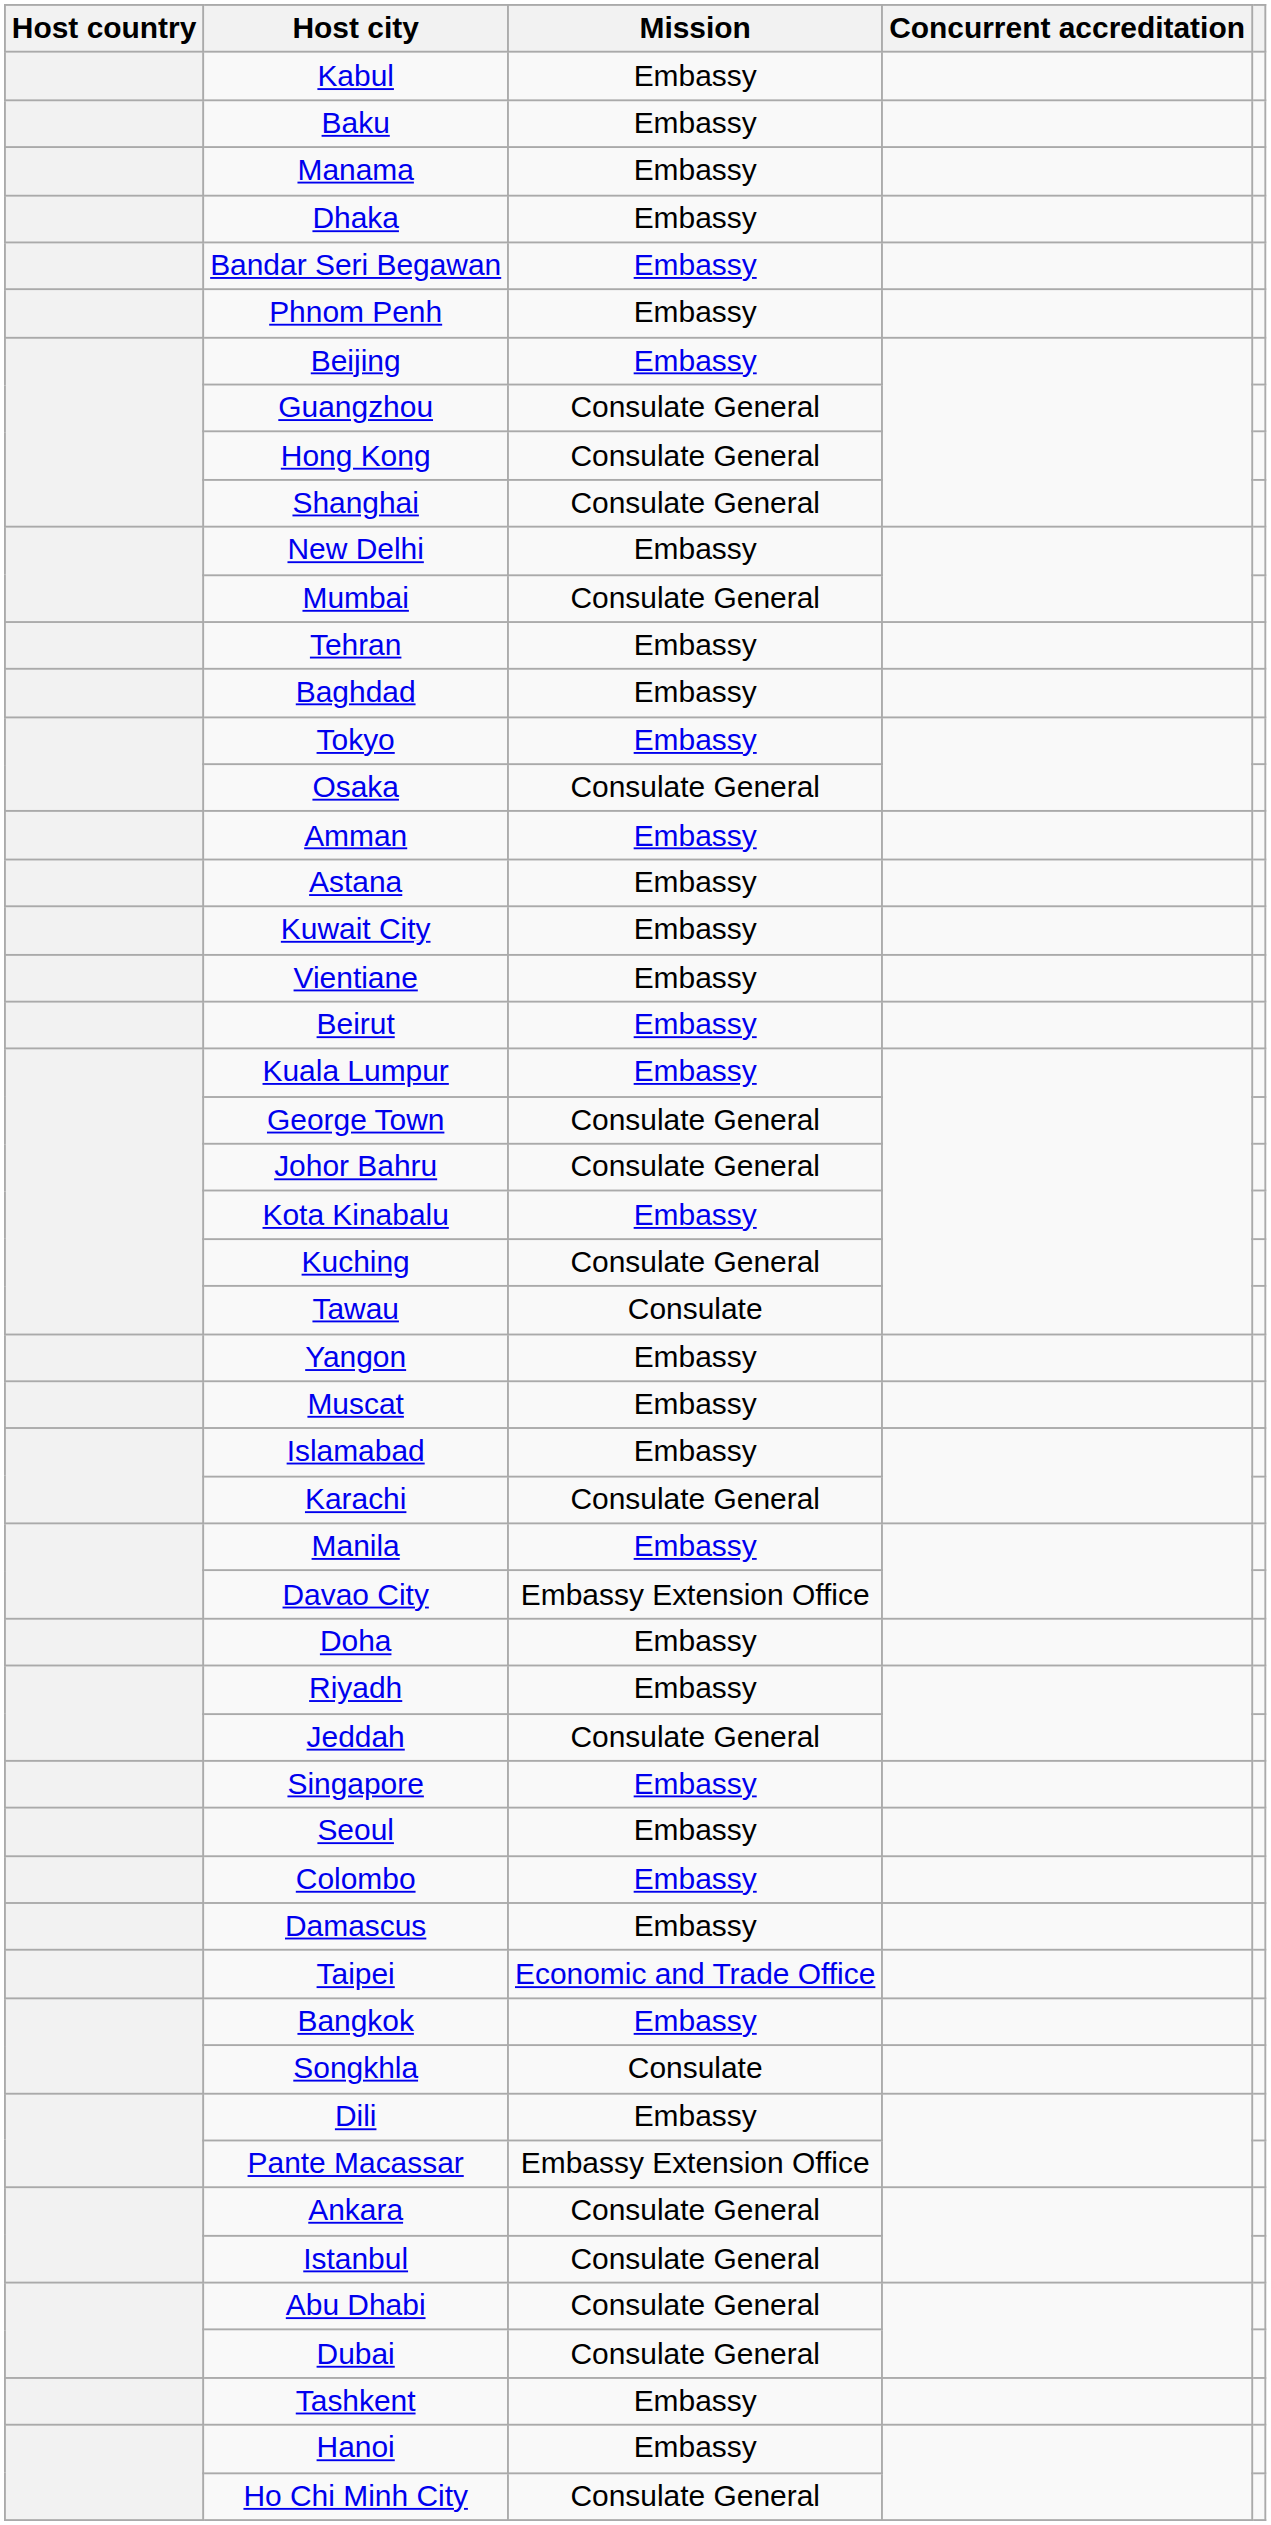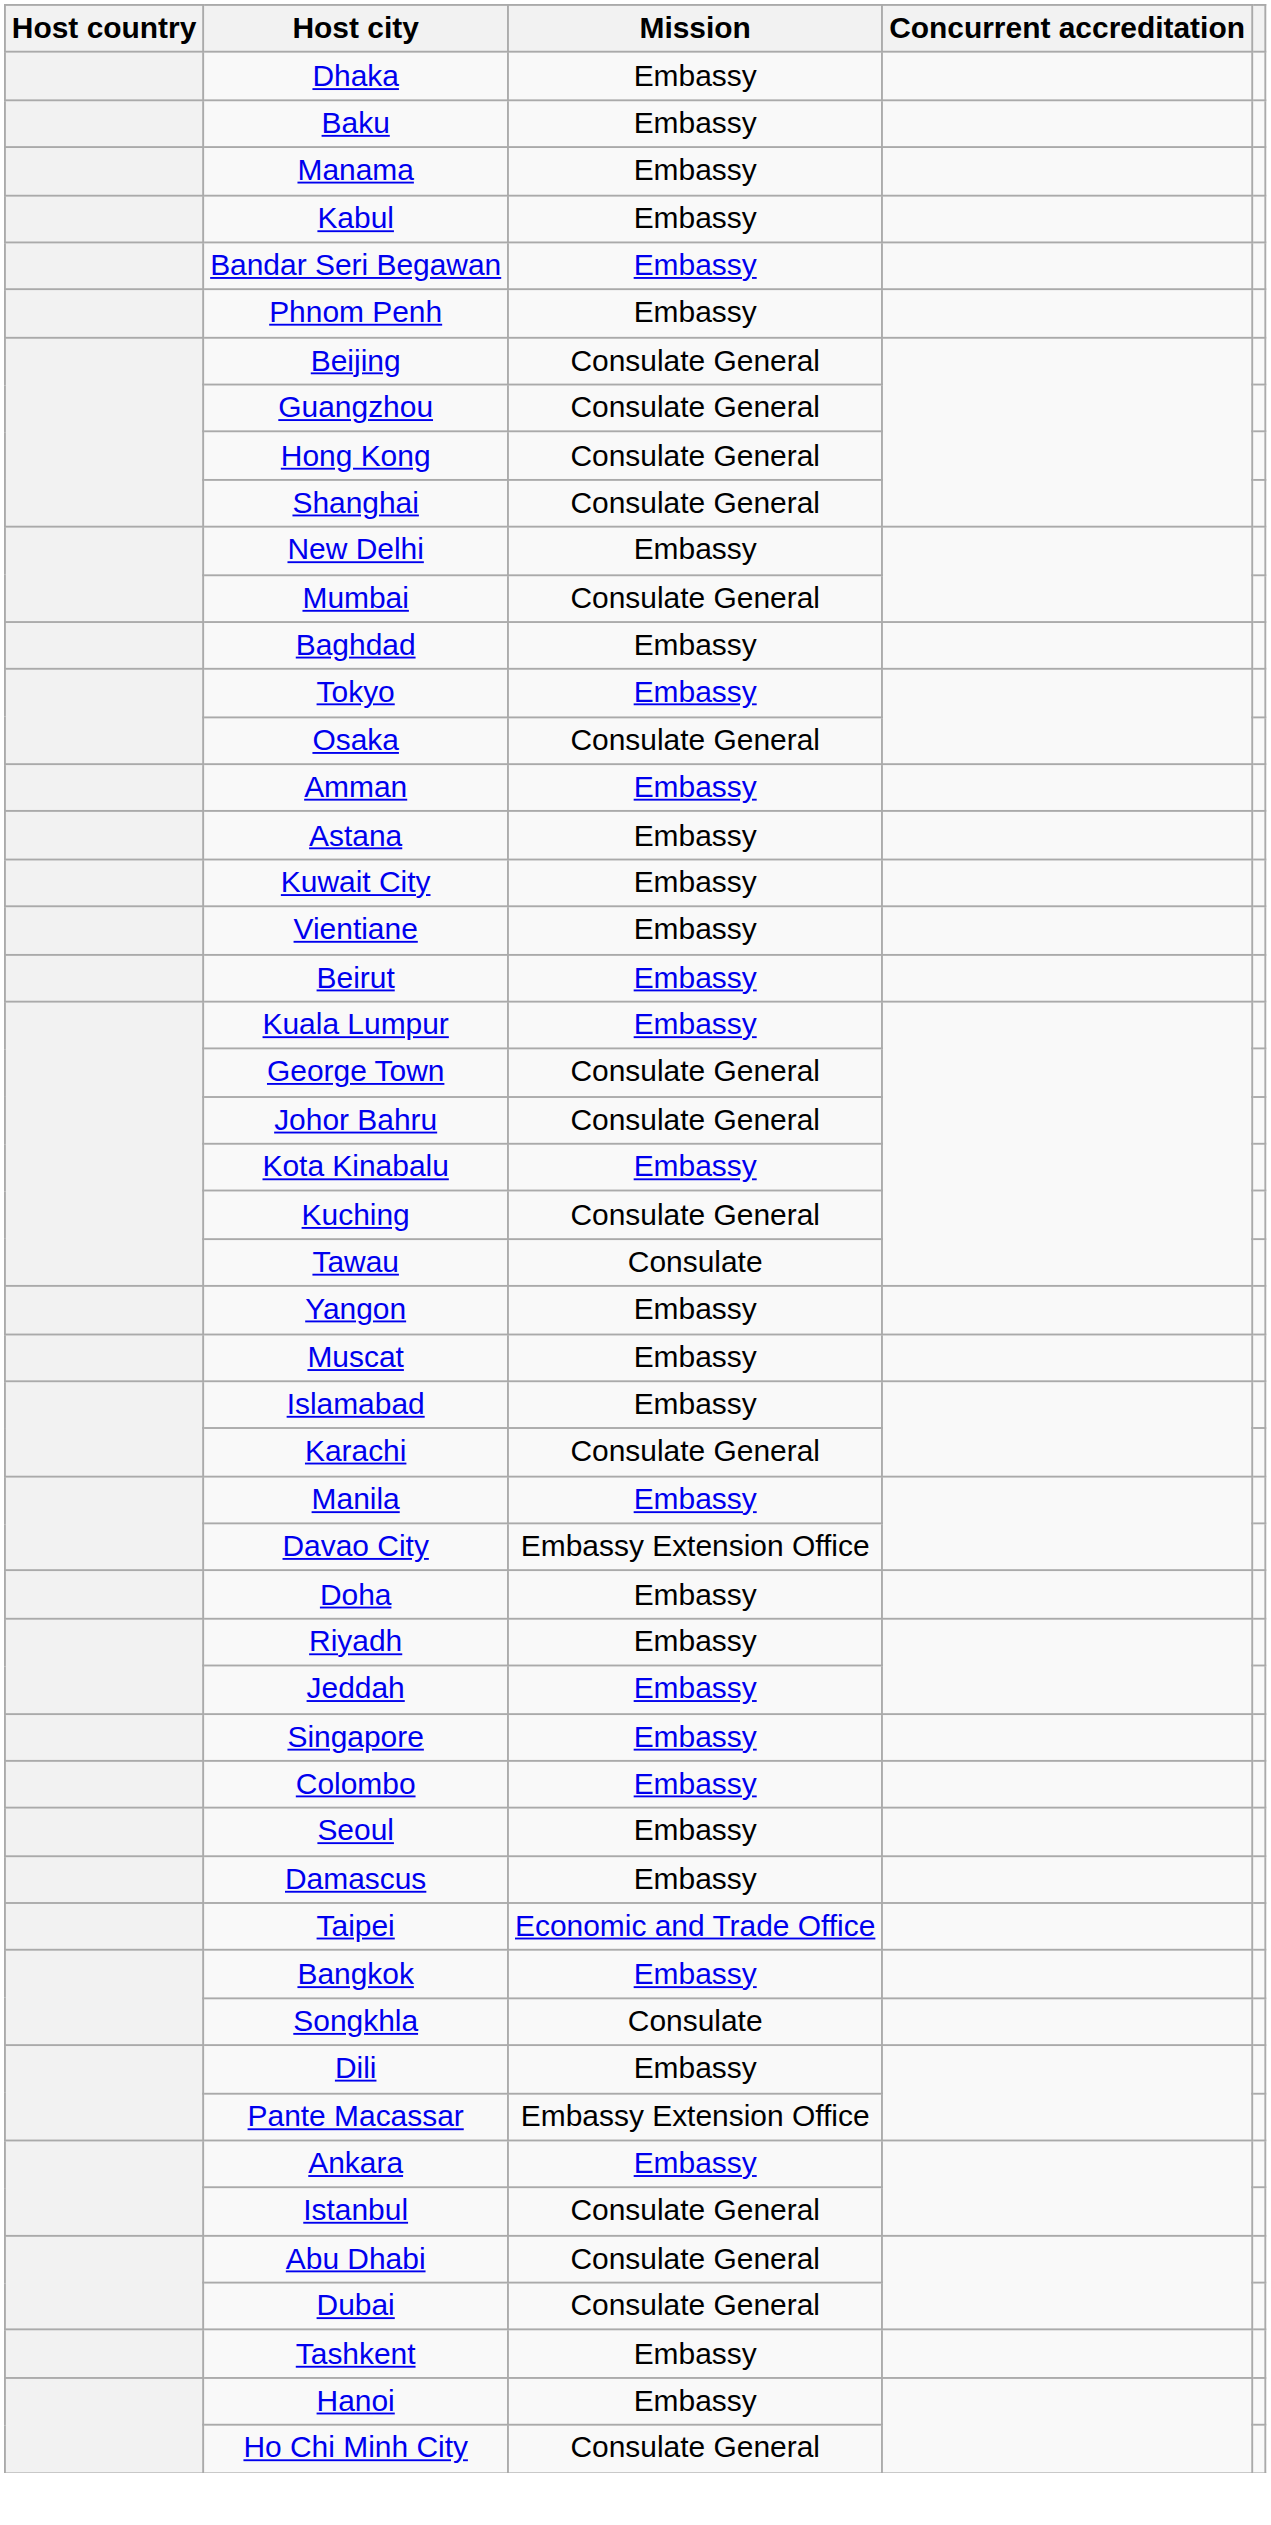rows swapped: (356, 75) <-> (356, 218)
(695, 360) Embassy -> (695, 360) Consulate General
- row: (356, 645)
(695, 1736) Consulate General -> (695, 1689) Embassy
rows swapped: (356, 1831) <-> (356, 1878)
(695, 2210) Consulate General -> (695, 2163) Embassy
